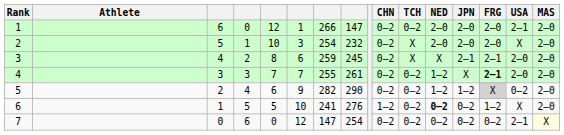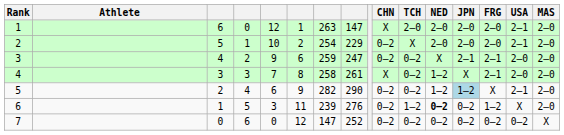(327, 28) 266 -> (327, 28) 263
(386, 28) 0–2 -> (386, 28) X
(412, 28) 0–2 -> (412, 28) 2–0
(301, 44) 3 -> (301, 44) 2
(354, 44) 232 -> (354, 44) 229
(519, 44) X -> (519, 44) 2–1
(274, 59) 8 -> (274, 59) 9
(354, 59) 245 -> (354, 59) 247
(412, 59) X -> (412, 59) 0–2
(301, 75) 7 -> (301, 75) 8
(327, 75) 255 -> (327, 75) 258
(386, 75) 0–2 -> (386, 75) X
(493, 75) bold -> (493, 75) normal
(466, 91) no background -> (466, 91) lightblue background
(493, 91) lightgrey background -> (493, 91) no background
(519, 91) 0–2 -> (519, 91) 2–1
(274, 106) 5 -> (274, 106) 3
(301, 106) 10 -> (301, 106) 11
(327, 106) 241 -> (327, 106) 239
(386, 106) 1–2 -> (386, 106) 0–2
(412, 106) 0–2 -> (412, 106) 1–2
(354, 122) 254 -> (354, 122) 252
(519, 122) 2–1 -> (519, 122) 0–2
(546, 122) lightyellow background -> (546, 122) no background
